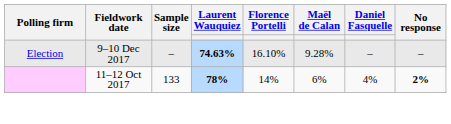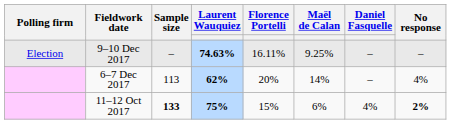(269, 54) 16.10% -> (269, 54) 16.11%
(319, 54) 9.28% -> (319, 54) 9.25%
+ row: (118, 80)
(171, 80) normal -> (171, 106) bold
(217, 80) 78% -> (217, 106) 75%
(268, 80) 14% -> (268, 106) 15%
